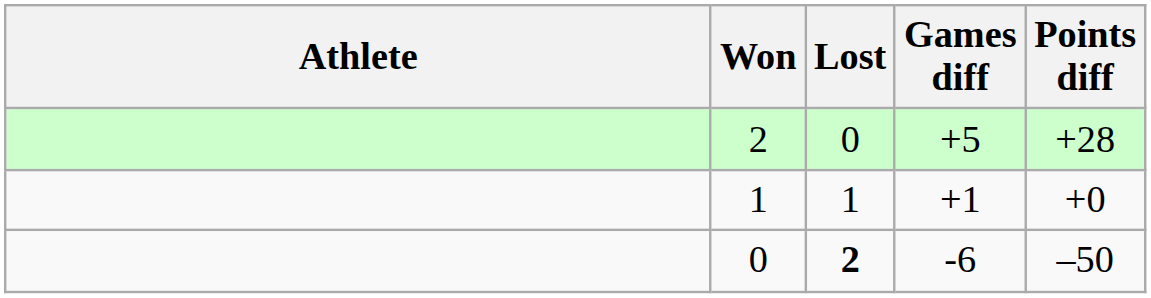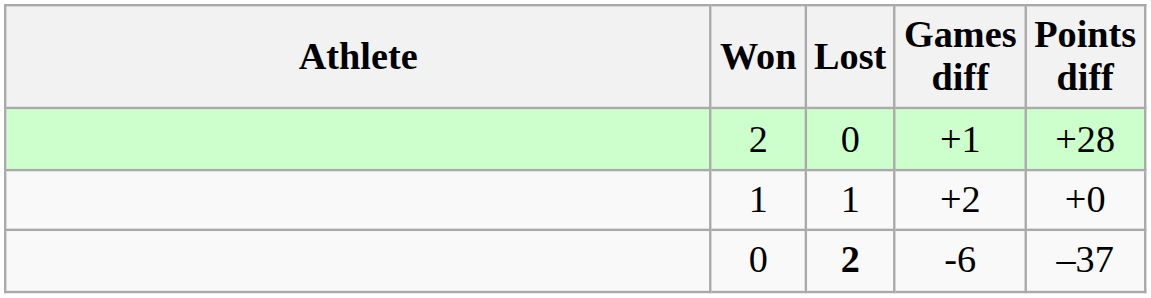(960, 138) +5 -> (960, 138) +1
(960, 199) +1 -> (960, 199) +2
(1085, 259) –50 -> (1085, 259) –37
